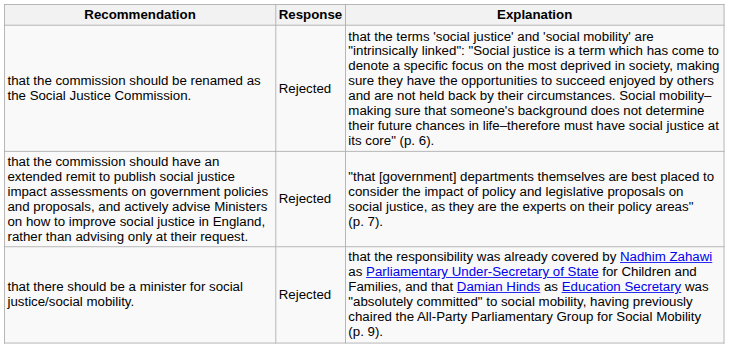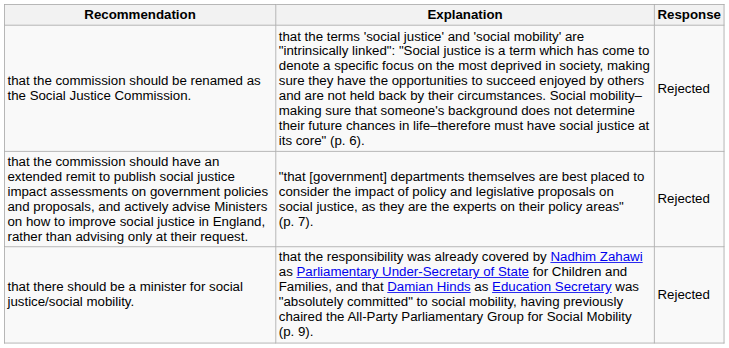columns swapped: (310, 15) <-> (535, 15)
